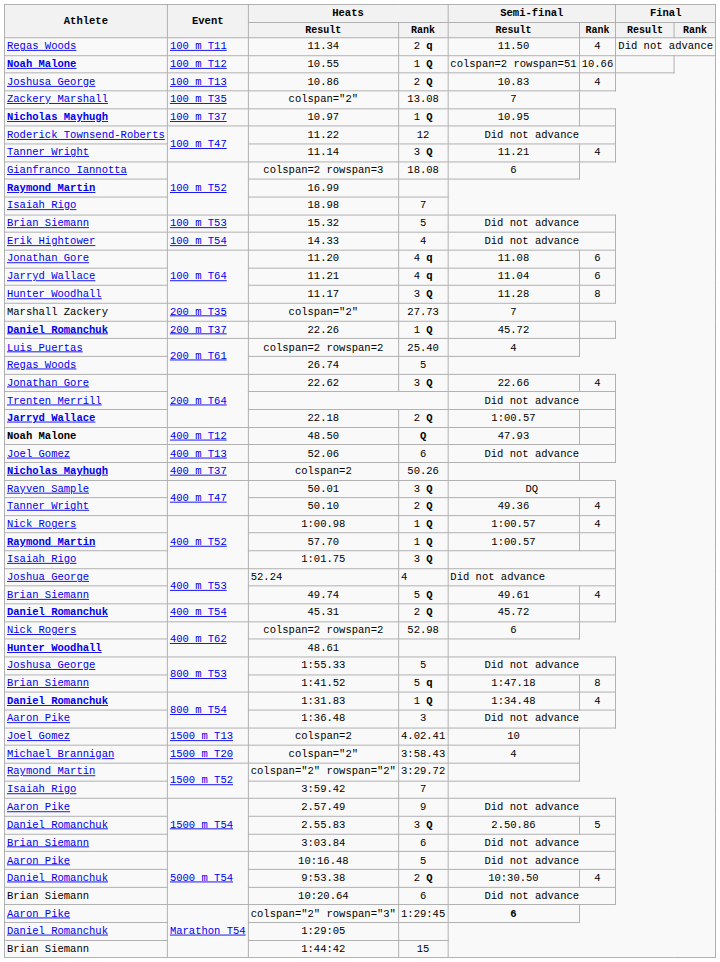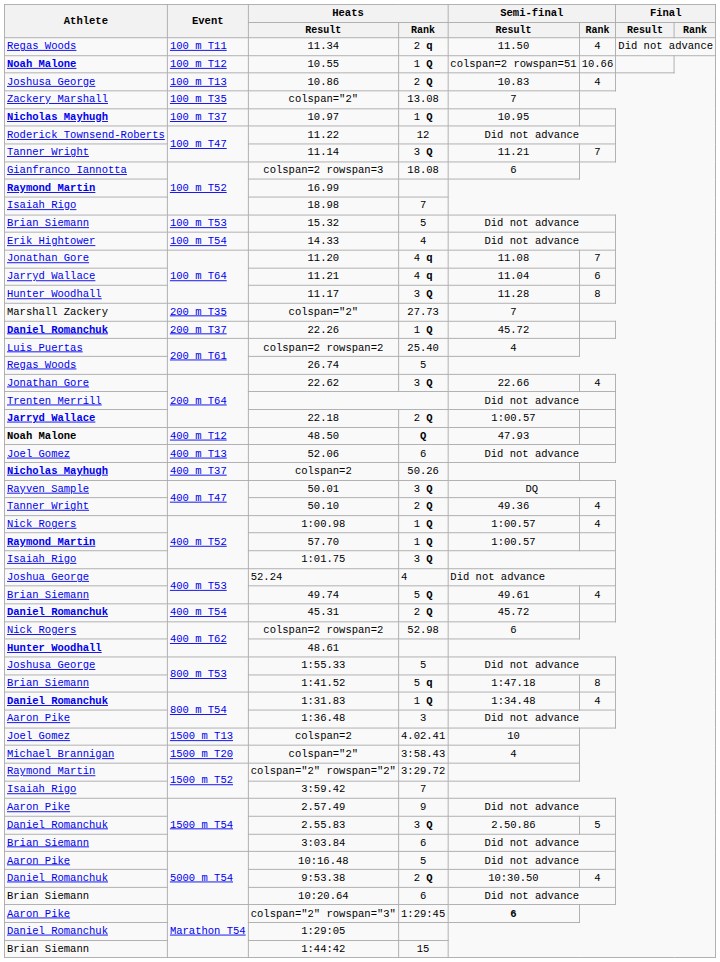(597, 153) 4 -> (597, 153) 7
(597, 259) 6 -> (597, 259) 7
